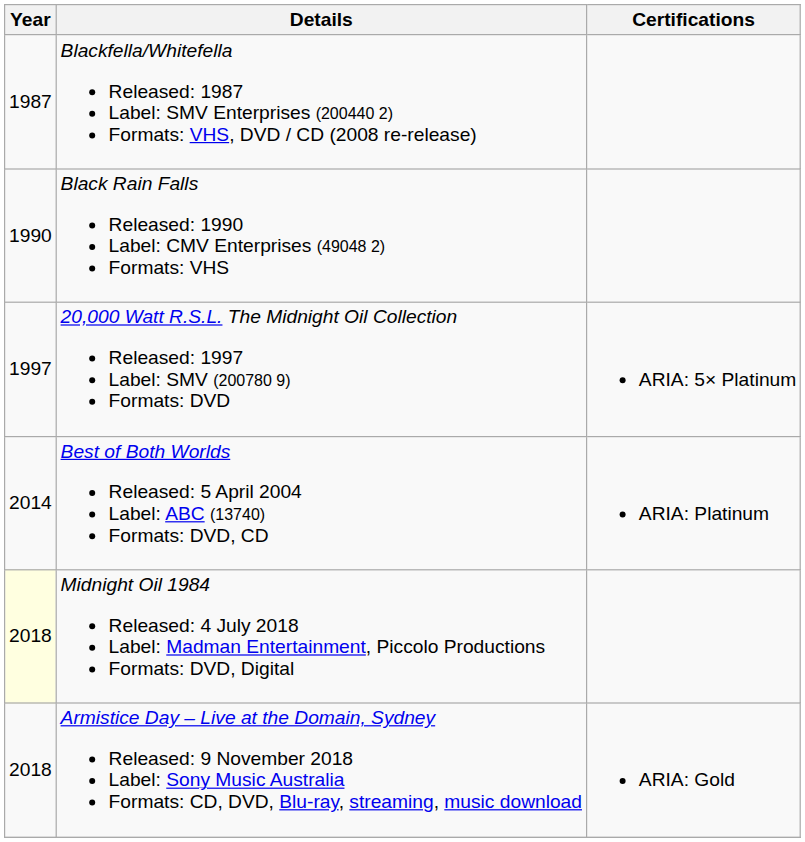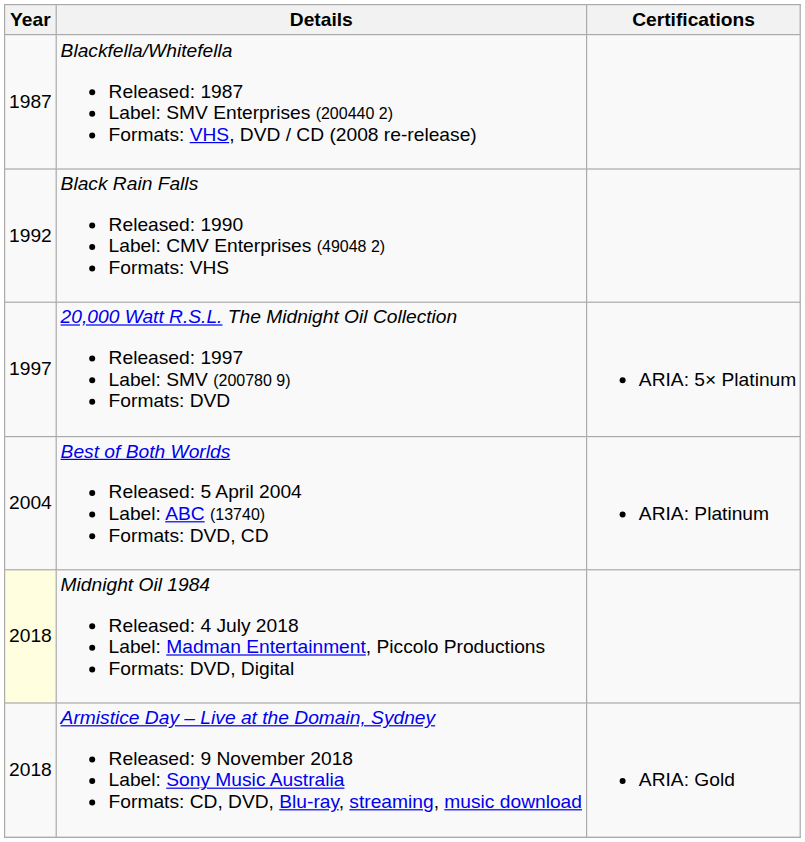(30, 235) 1990 -> (30, 235) 1992
(30, 502) 2014 -> (30, 502) 2004
